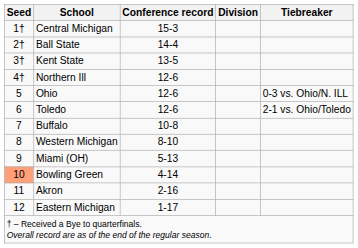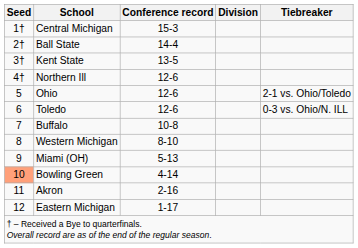(305, 93) 0-3 vs. Ohio/N. ILL -> (307, 93) 2-1 vs. Ohio/Toledo
(307, 110) 2-1 vs. Ohio/Toledo -> (305, 110) 0-3 vs. Ohio/N. ILL
